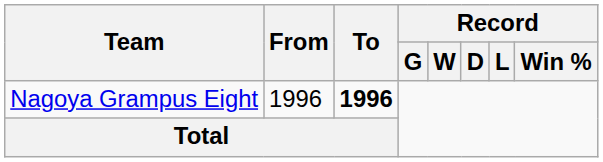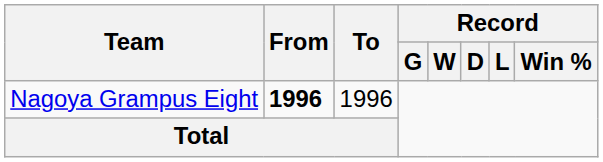(296, 99) normal -> (296, 99) bold
(366, 99) bold -> (366, 99) normal
